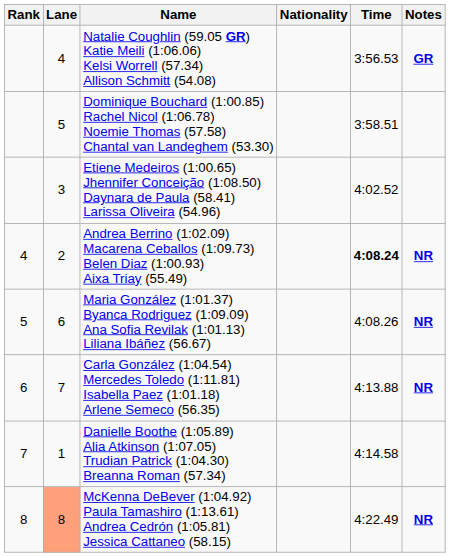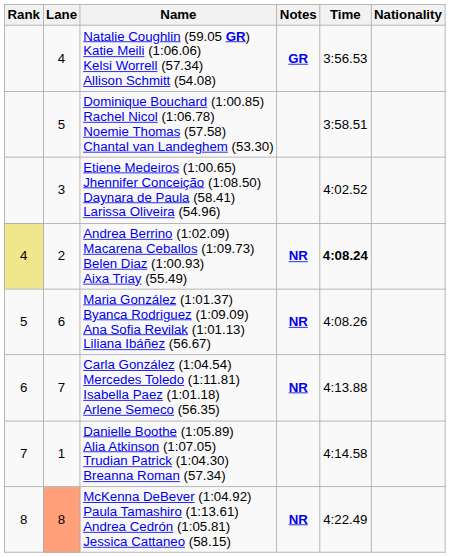columns swapped: (314, 15) <-> (423, 15)
(24, 256) no background -> (24, 256) khaki background
